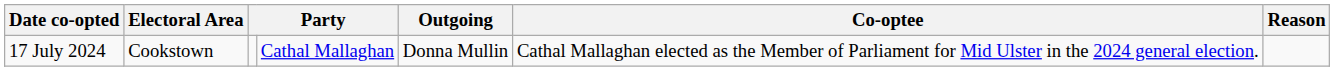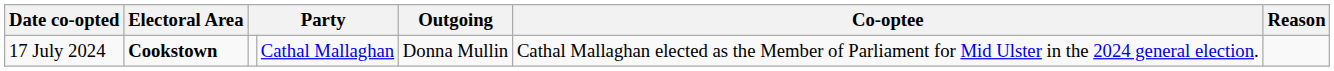(171, 50) normal -> (173, 50) bold
